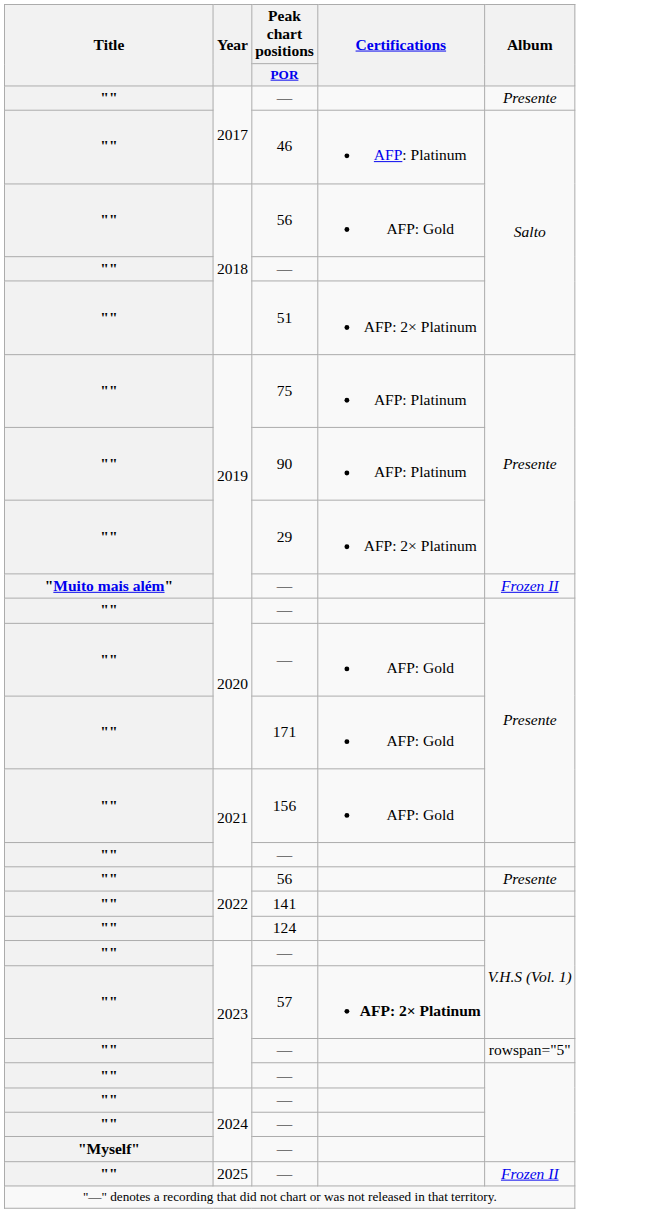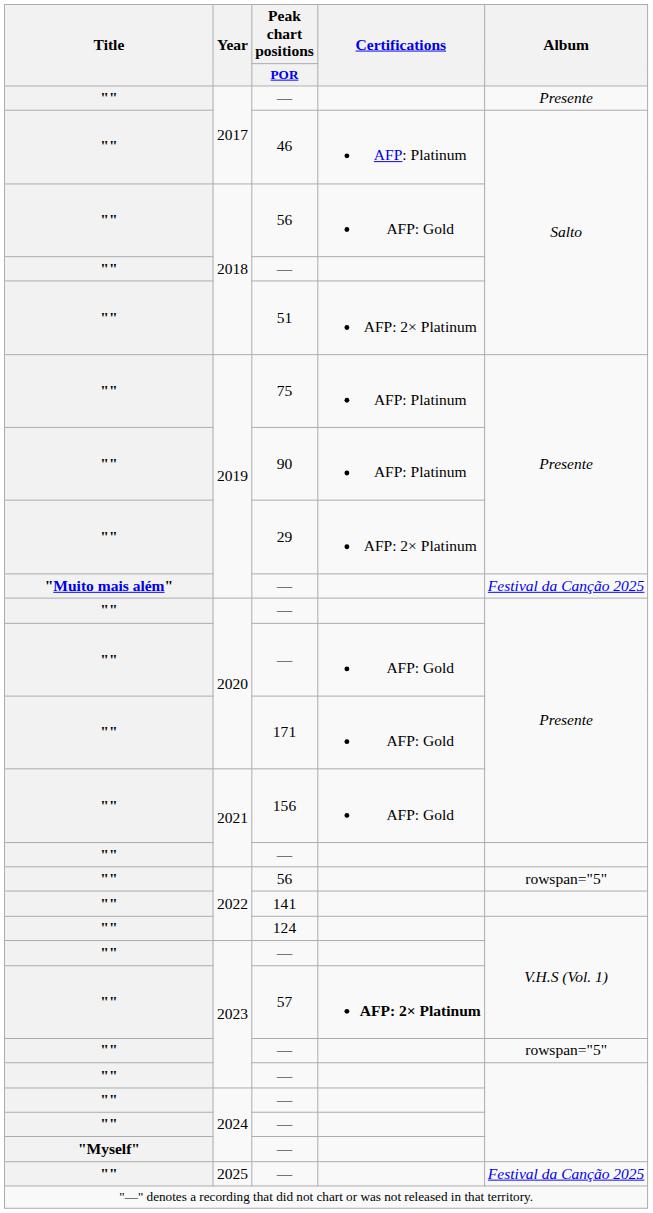(530, 586) Frozen II -> (566, 586) Festival da Canção 2025
(530, 879) Presente -> (566, 879) rowspan="5"
(530, 1173) Frozen II -> (566, 1173) Festival da Canção 2025
